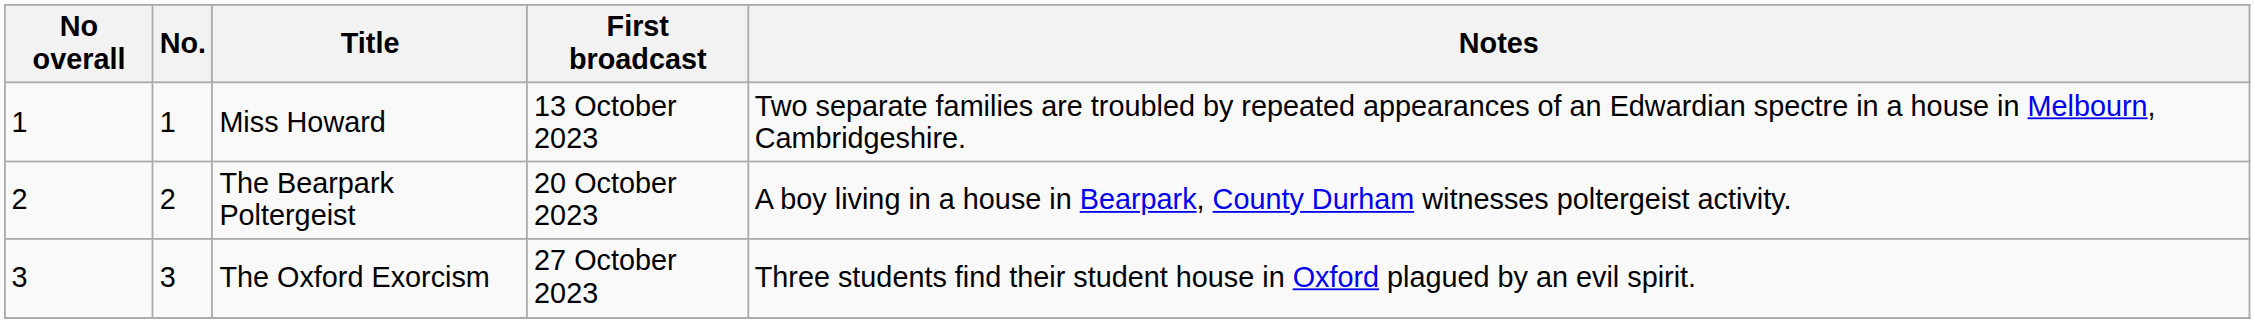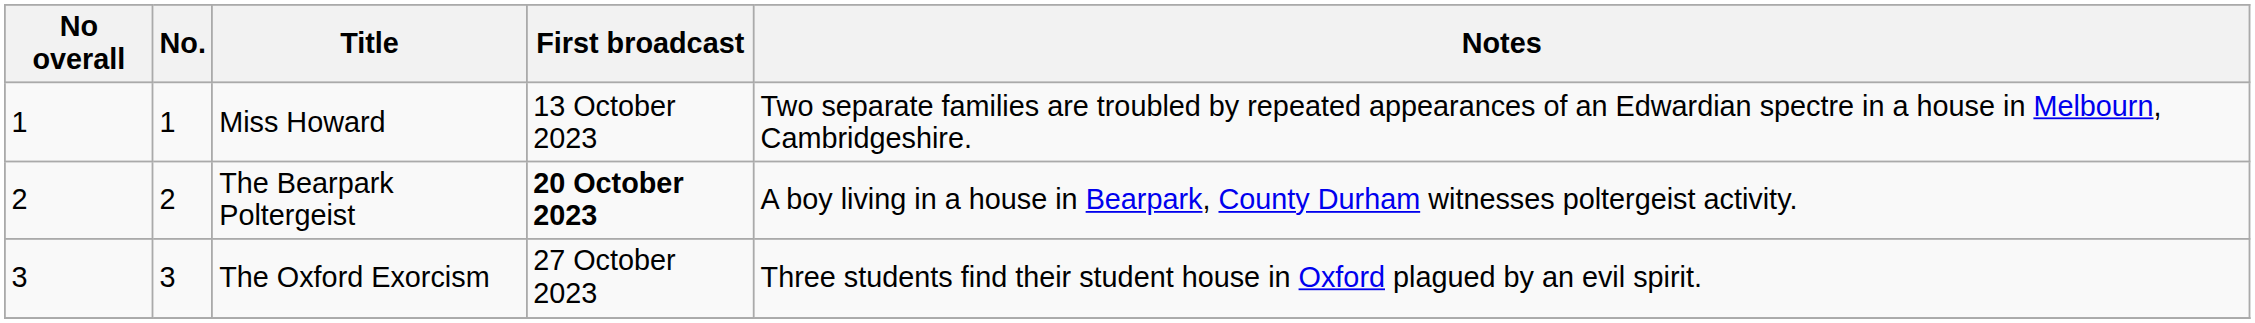(605, 199) normal -> (608, 199) bold
